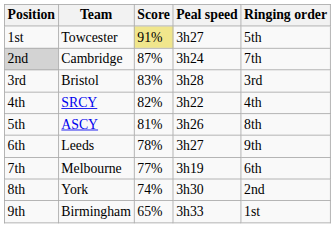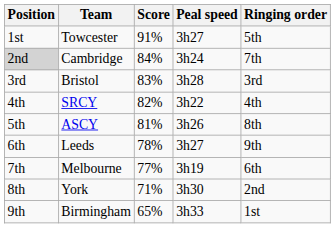(150, 37) khaki background -> (150, 37) no background
(150, 59) 87% -> (150, 59) 84%
(150, 189) 74% -> (150, 189) 71%
